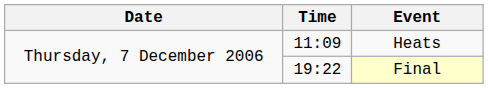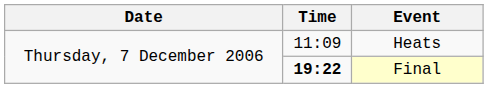(317, 70) normal -> (317, 70) bold
